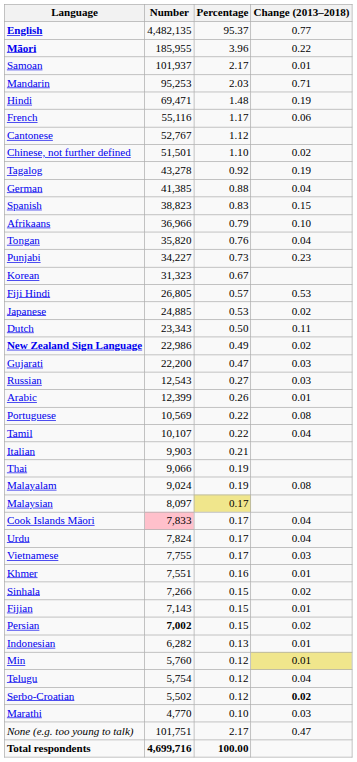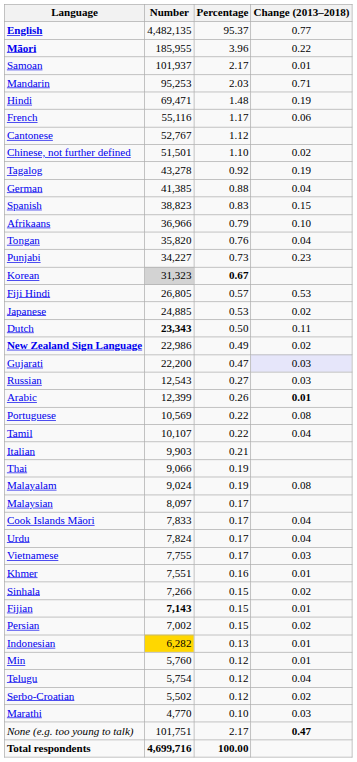(176, 275) no background -> (176, 275) lightgrey background
(239, 275) normal -> (239, 275) bold
(176, 328) normal -> (176, 328) bold
(301, 363) no background -> (301, 363) lavender background
(301, 398) normal -> (301, 398) bold
(239, 503) khaki background -> (239, 503) no background
(179, 521) pink background -> (179, 521) no background
(179, 608) normal -> (179, 608) bold
(179, 626) bold -> (179, 626) normal
(179, 643) no background -> (179, 643) gold background
(301, 661) khaki background -> (301, 661) no background
(301, 696) bold -> (301, 696) normal
(301, 731) normal -> (301, 731) bold
